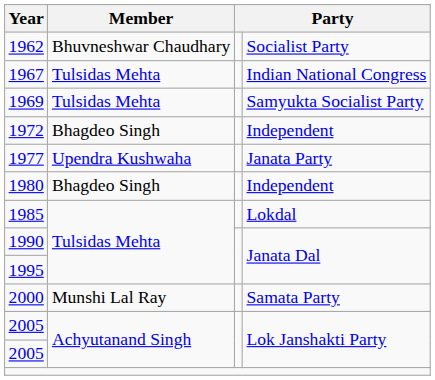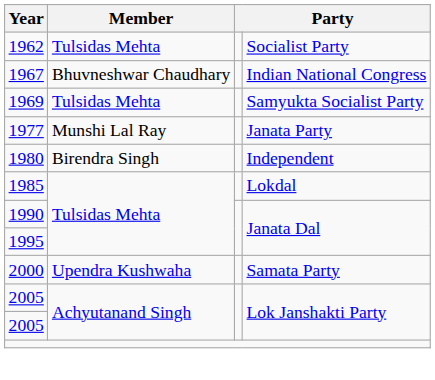(141, 46) Bhuvneshwar Chaudhary -> (106, 46) Tulsidas Mehta
(106, 74) Tulsidas Mehta -> (141, 74) Bhuvneshwar Chaudhary
- row: (26, 130)
(122, 158) Upendra Kushwaha -> (109, 130) Munshi Lal Ray
(106, 185) Bhagdeo Singh -> (105, 158) Birendra Singh
(109, 297) Munshi Lal Ray -> (122, 269) Upendra Kushwaha
